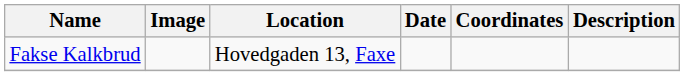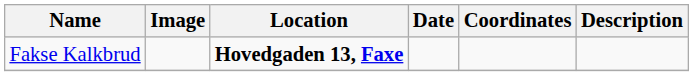(305, 53) normal -> (309, 53) bold
